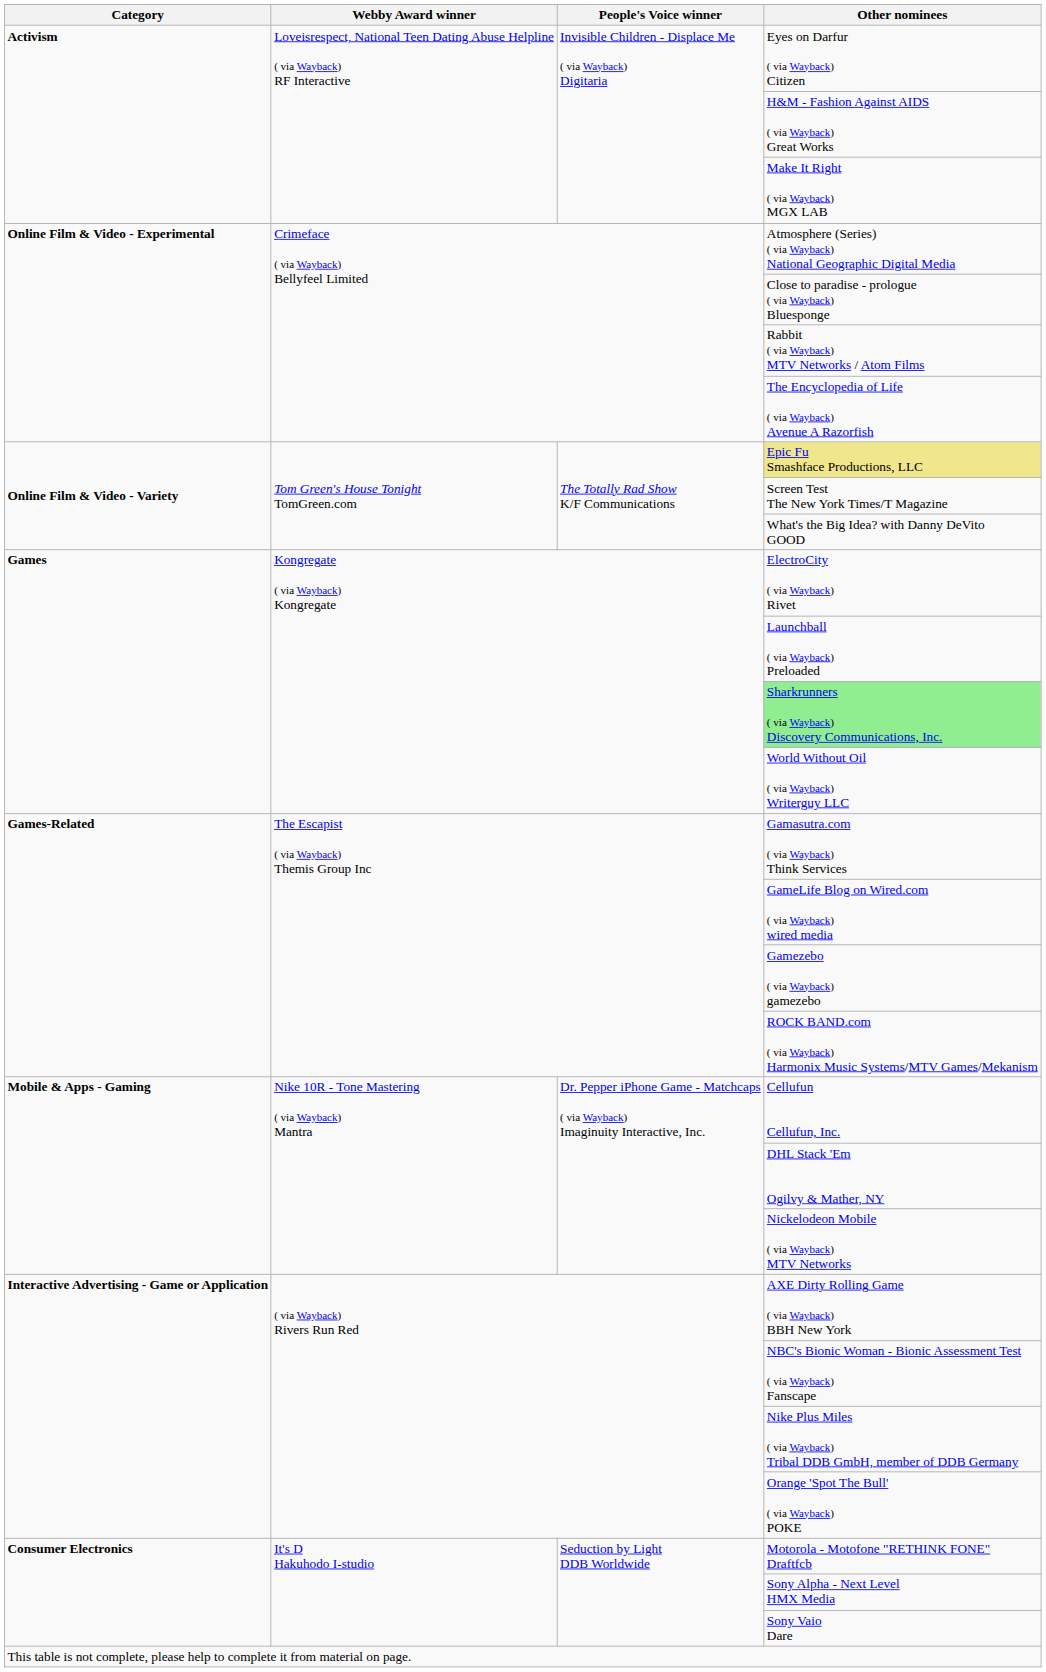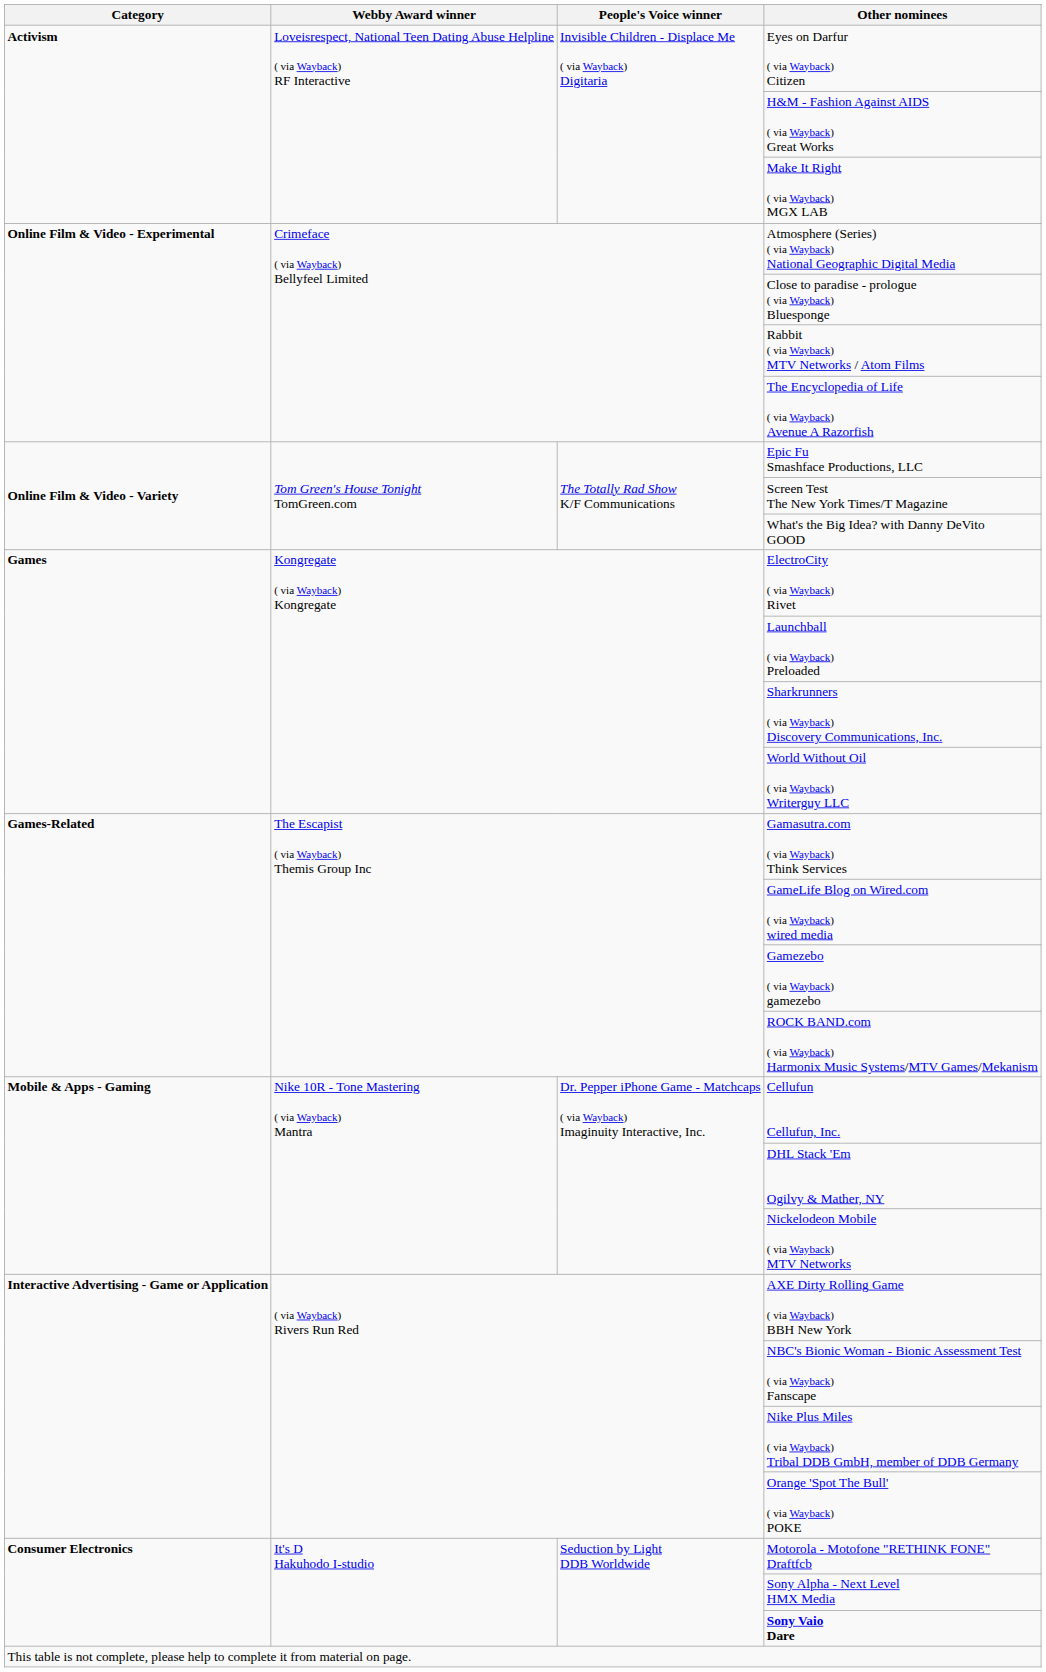(845, 459) khaki background -> (845, 459) no background
(855, 714) lightgreen background -> (855, 714) no background
(794, 1628) normal -> (795, 1628) bold
